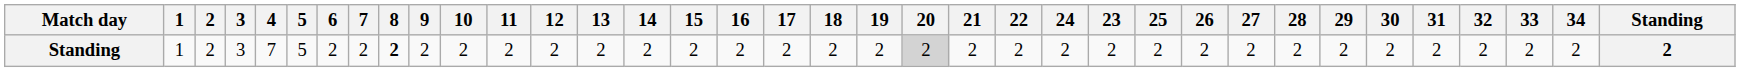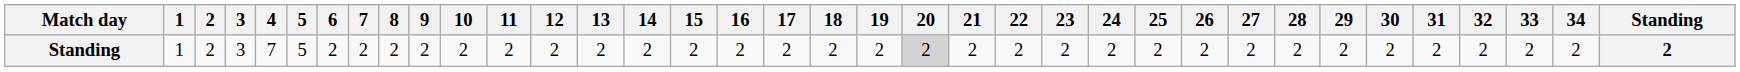columns swapped: (1112, 19) <-> (1065, 19)
(394, 50) bold -> (394, 50) normal
